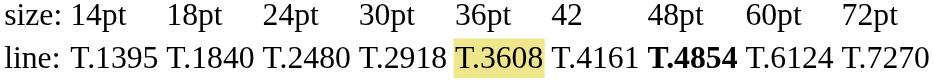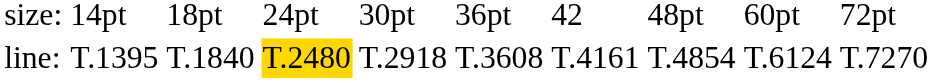(307, 57) no background -> (307, 57) gold background
(499, 57) khaki background -> (499, 57) no background
(692, 57) bold -> (692, 57) normal
